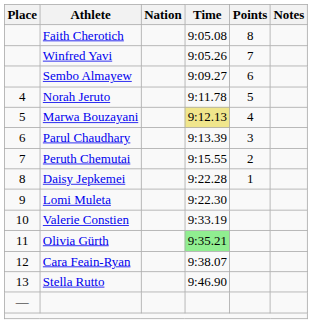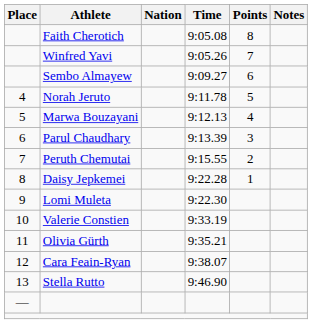(207, 117) khaki background -> (207, 117) no background
(207, 240) lightgreen background -> (207, 240) no background
